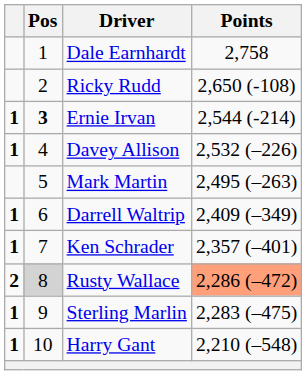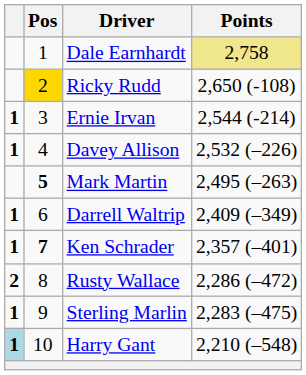(247, 53) no background -> (247, 53) khaki background
(43, 85) no background -> (43, 85) gold background
(43, 117) bold -> (43, 117) normal
(43, 182) normal -> (43, 182) bold
(43, 247) normal -> (43, 247) bold
(43, 279) lightgrey background -> (43, 279) no background
(247, 279) lightsalmon background -> (247, 279) no background
(14, 344) no background -> (14, 344) lightblue background
